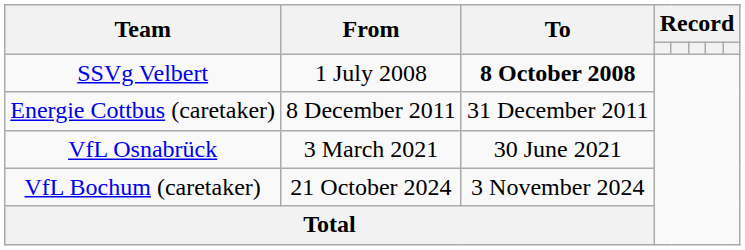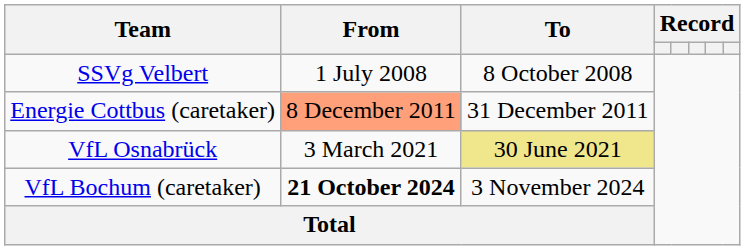(558, 72) bold -> (558, 72) normal
(371, 110) no background -> (371, 110) lightsalmon background
(558, 148) no background -> (558, 148) khaki background
(371, 186) normal -> (371, 186) bold
